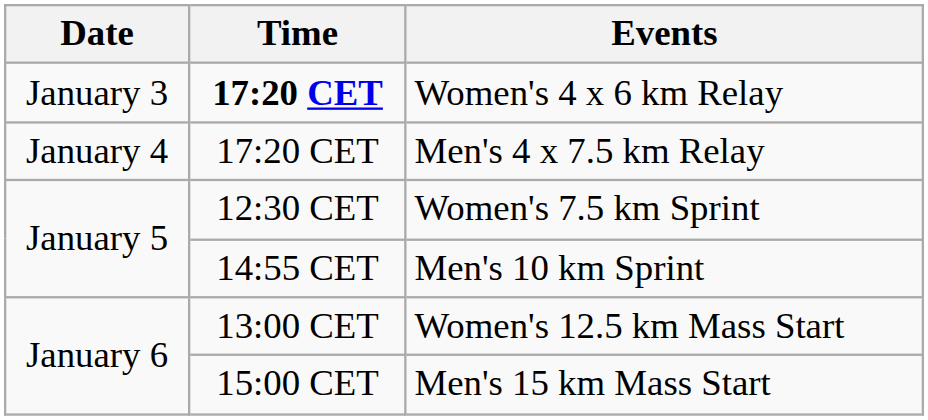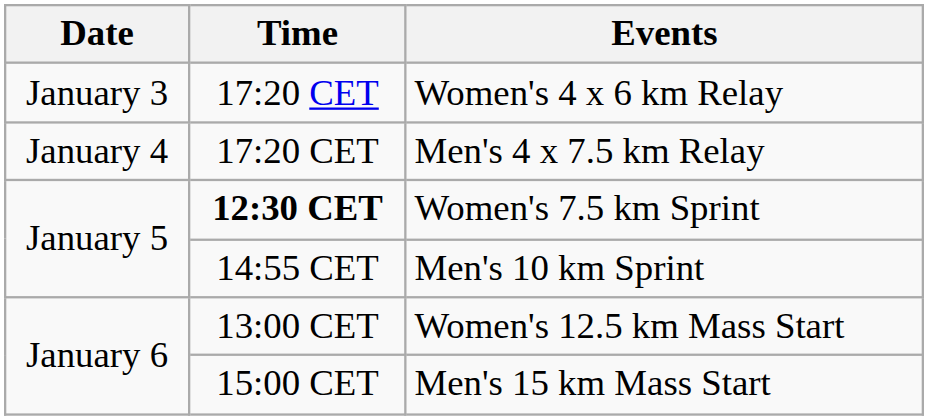(298, 92) bold -> (298, 92) normal
(298, 208) normal -> (298, 208) bold
